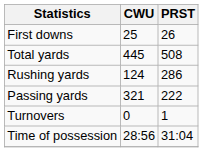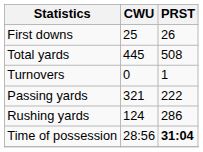rows swapped: (48, 75) <-> (36, 116)
(177, 136) normal -> (177, 136) bold
